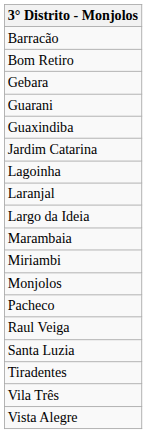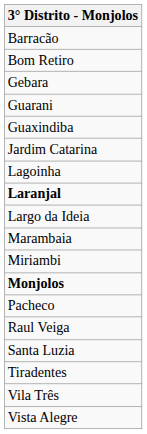(31, 194) normal -> (34, 194) bold
(35, 283) normal -> (36, 283) bold
